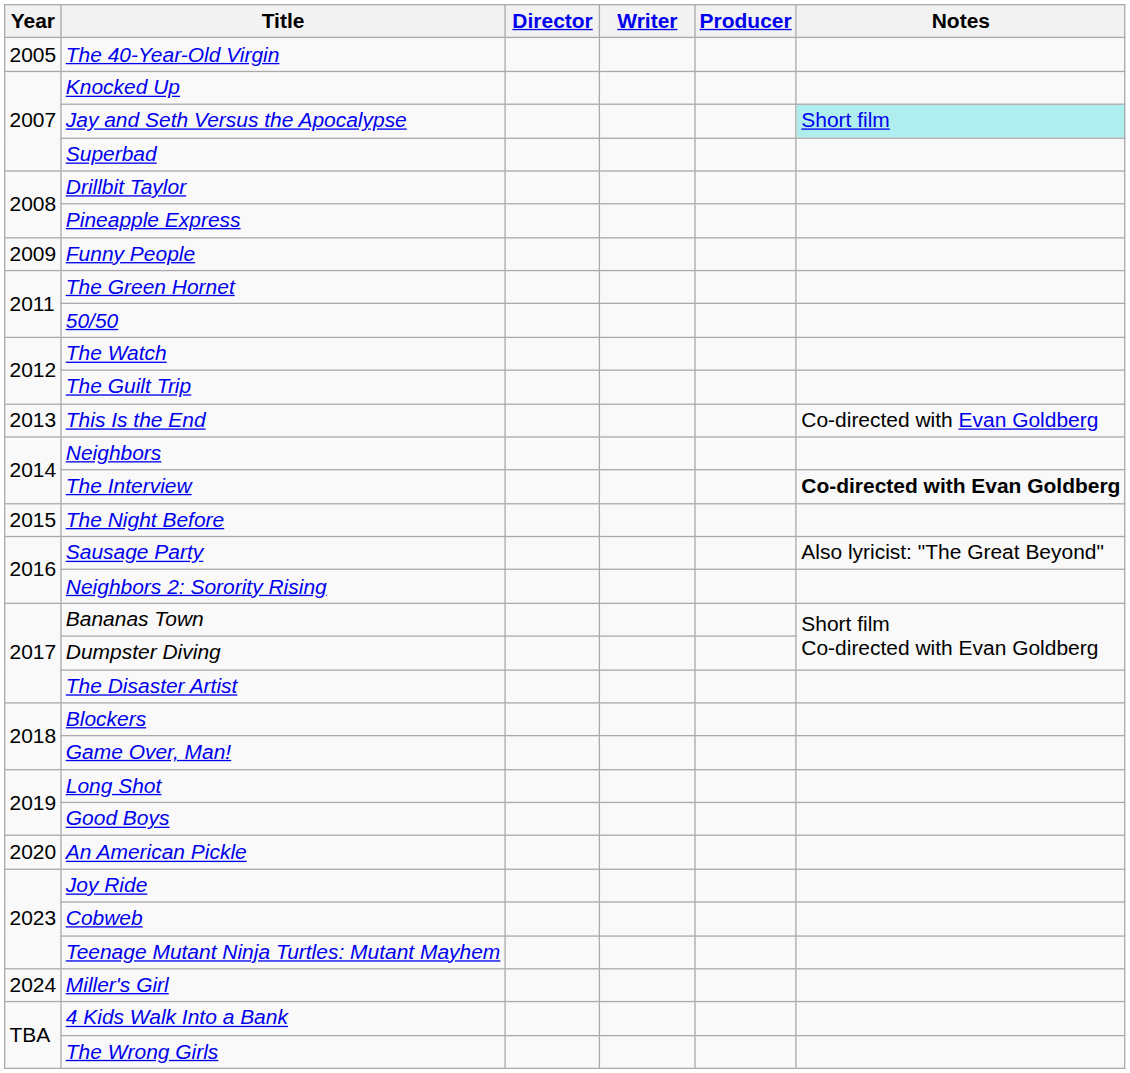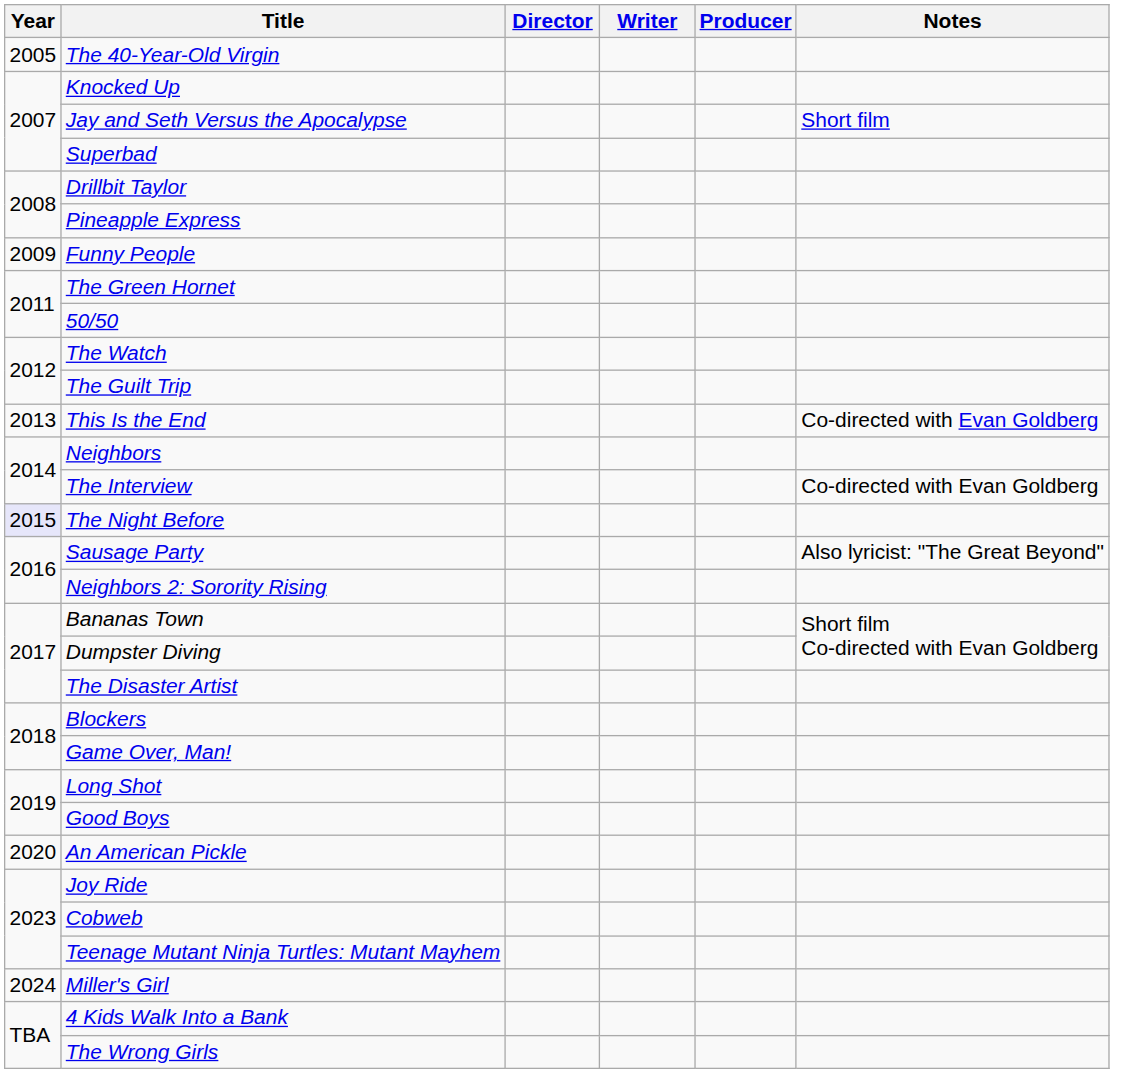(846, 120) paleturquoise background -> (846, 120) no background
(961, 486) bold -> (950, 486) normal
(33, 519) no background -> (33, 519) lavender background
